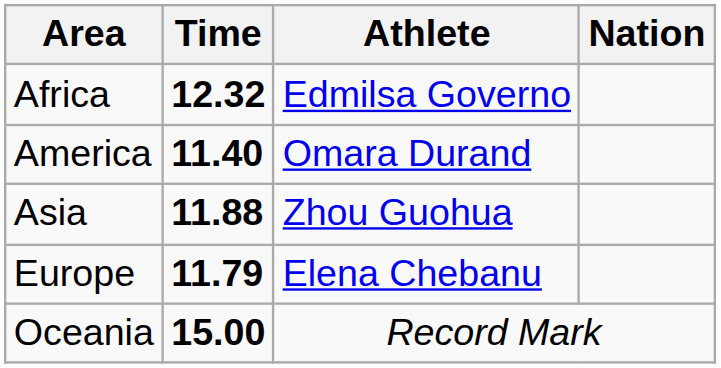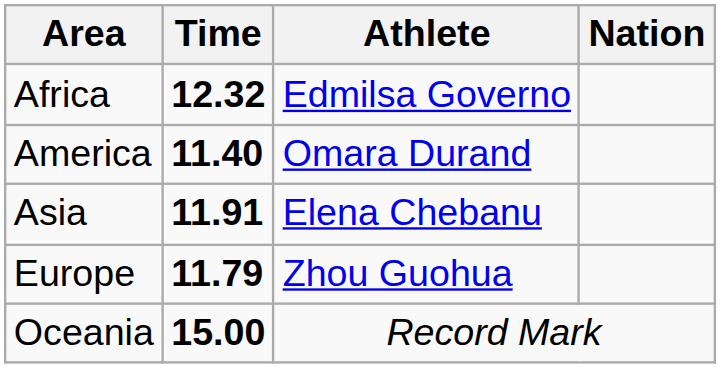(217, 213) 11.88 -> (217, 213) 11.91
(398, 213) Zhou Guohua -> (412, 213) Elena Chebanu
(412, 272) Elena Chebanu -> (398, 272) Zhou Guohua
